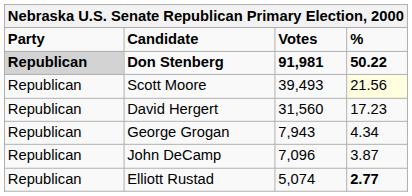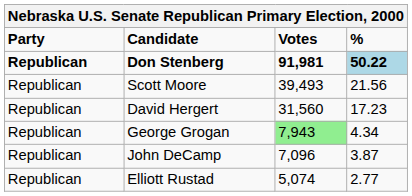(48, 62) lightgrey background -> (48, 62) no background
(369, 62) no background -> (369, 62) lightblue background
(369, 86) lightyellow background -> (369, 86) no background
(297, 132) no background -> (297, 132) lightgreen background
(364, 179) bold -> (364, 179) normal
